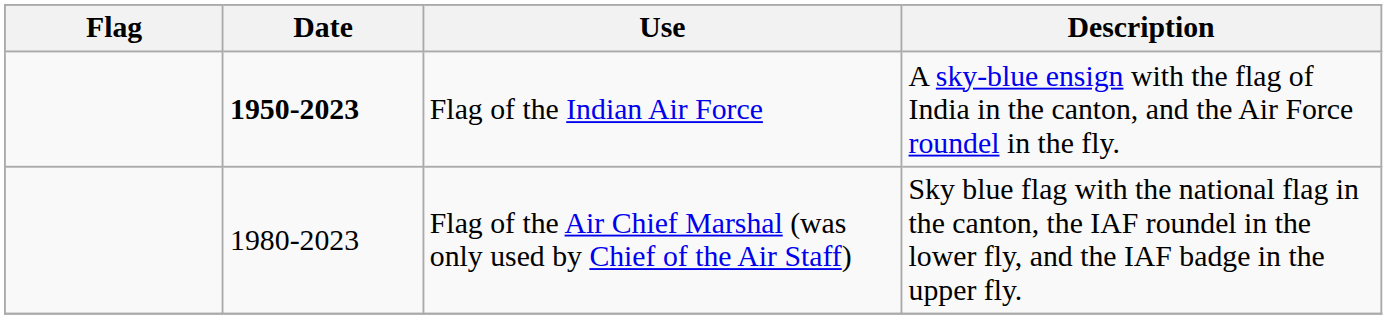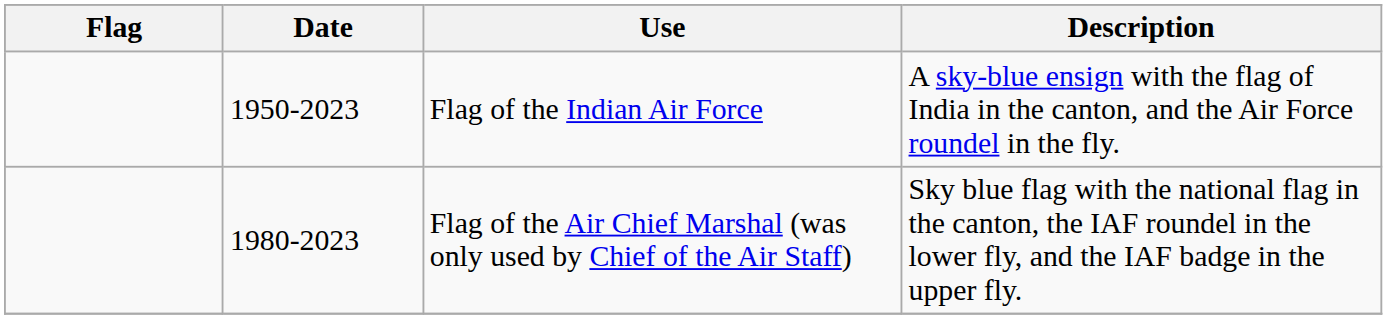(295, 108) bold -> (295, 108) normal
